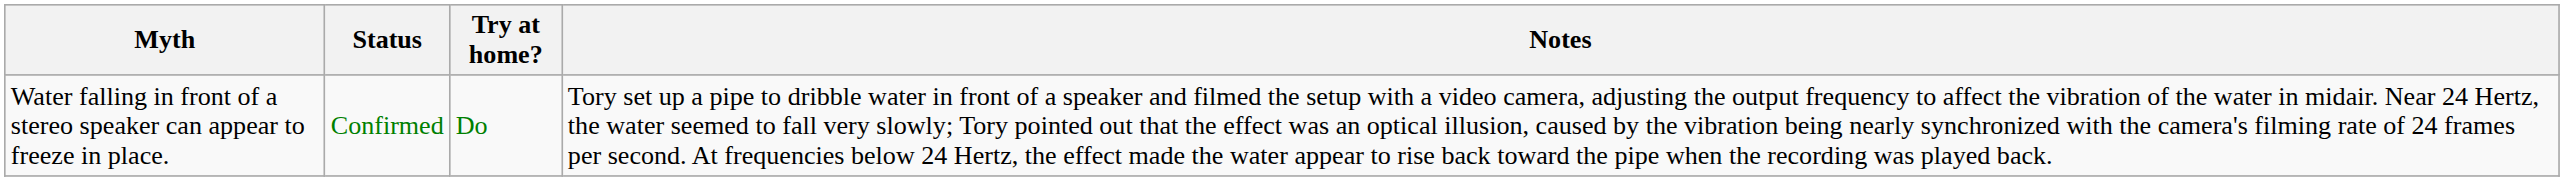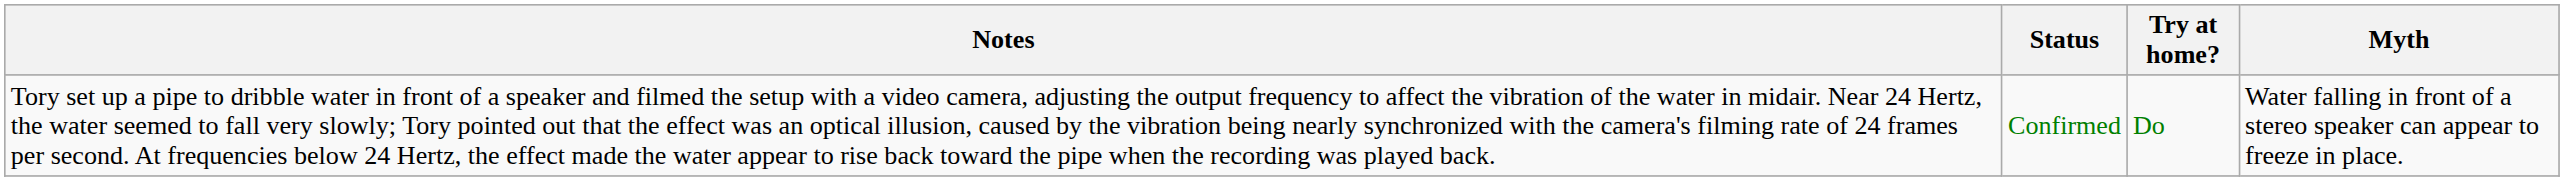columns swapped: (165, 39) <-> (1560, 39)
